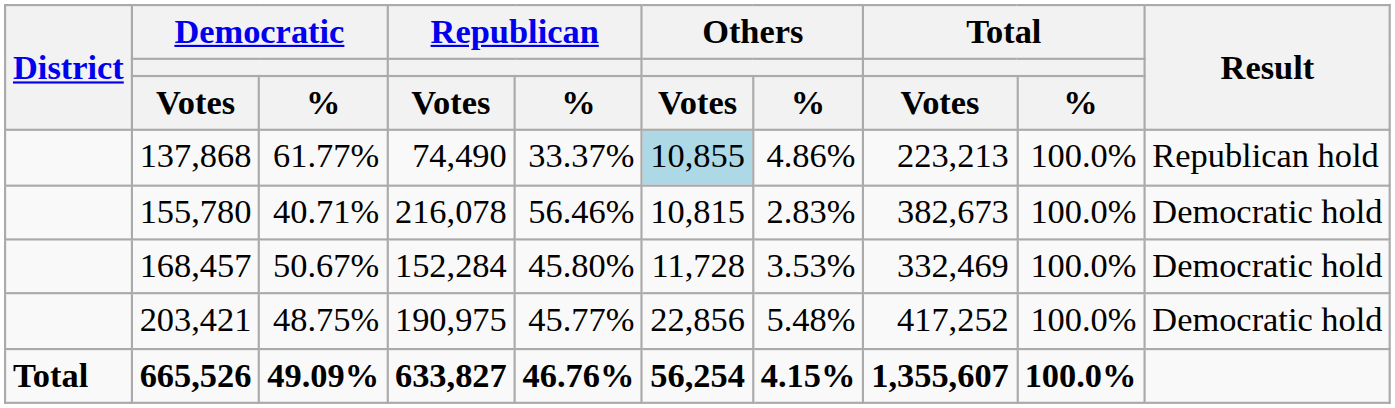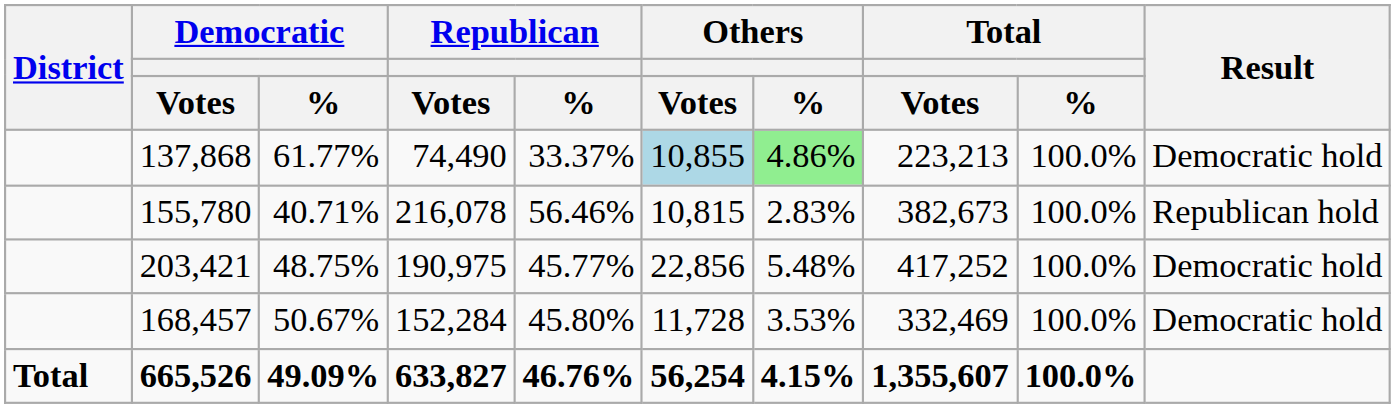(811, 156) no background -> (811, 156) lightgreen background
(1266, 156) Republican hold -> (1267, 156) Democratic hold
(1267, 211) Democratic hold -> (1266, 211) Republican hold
rows swapped: (196, 320) <-> (196, 265)
